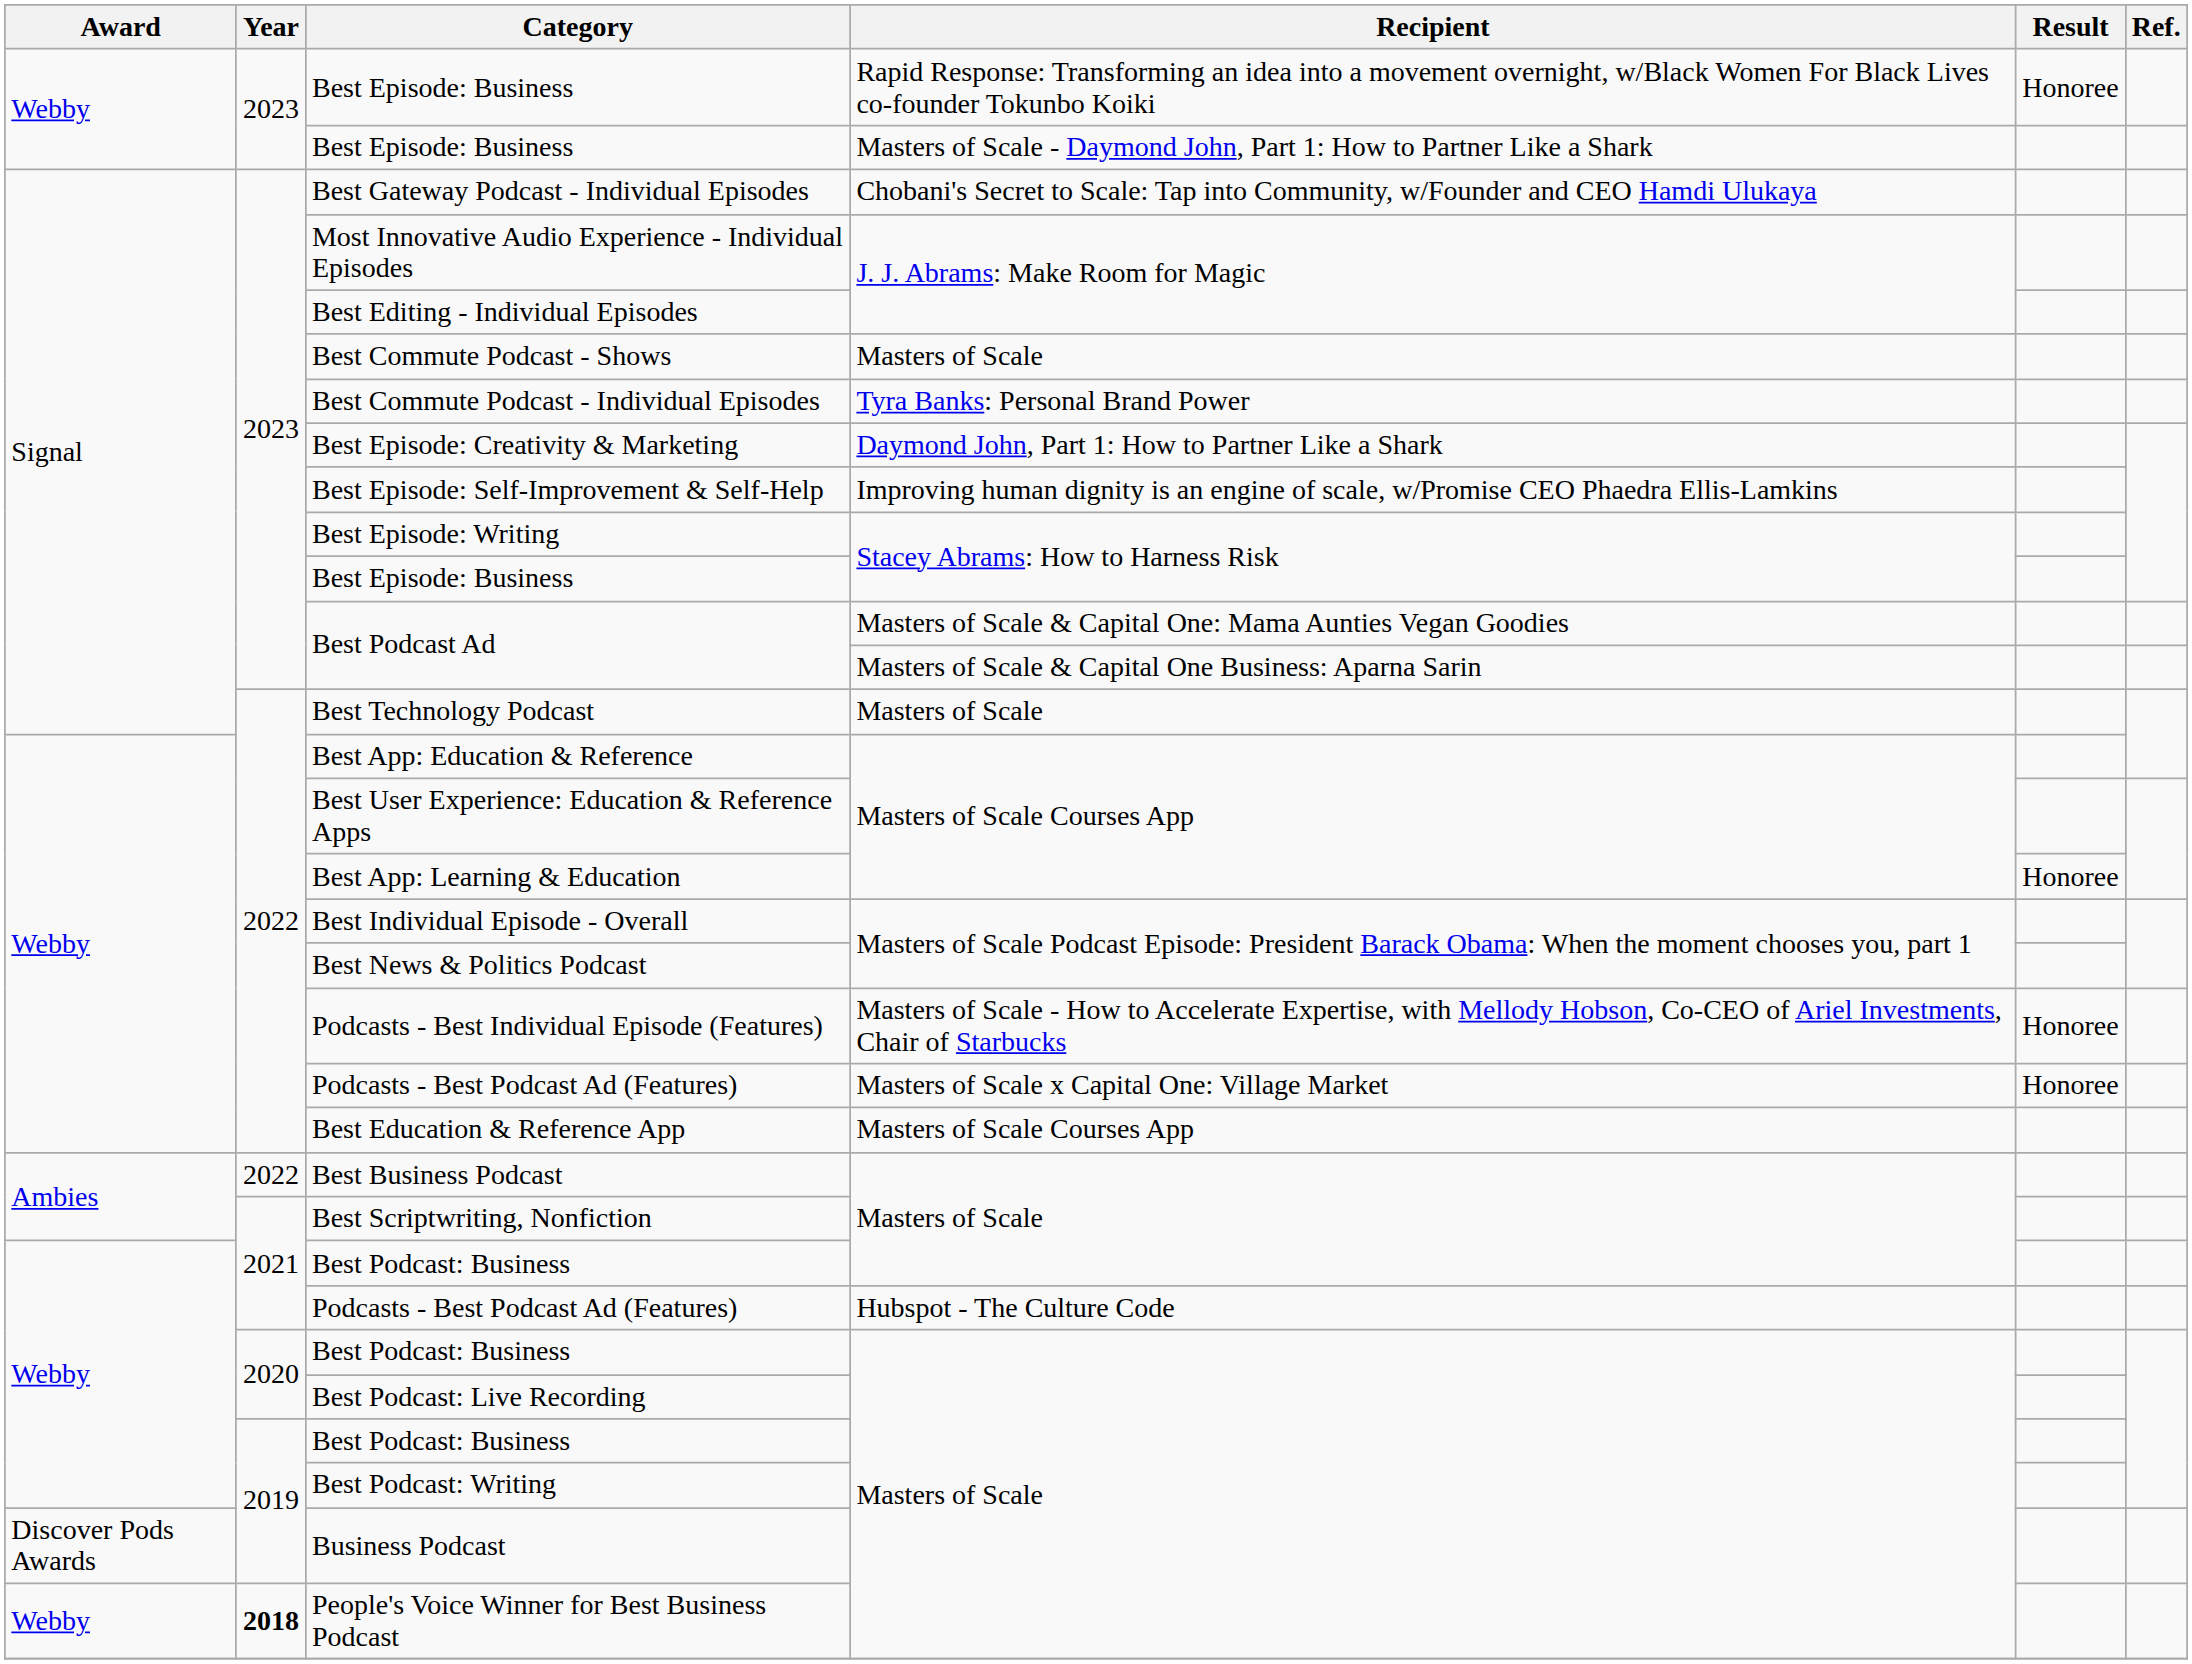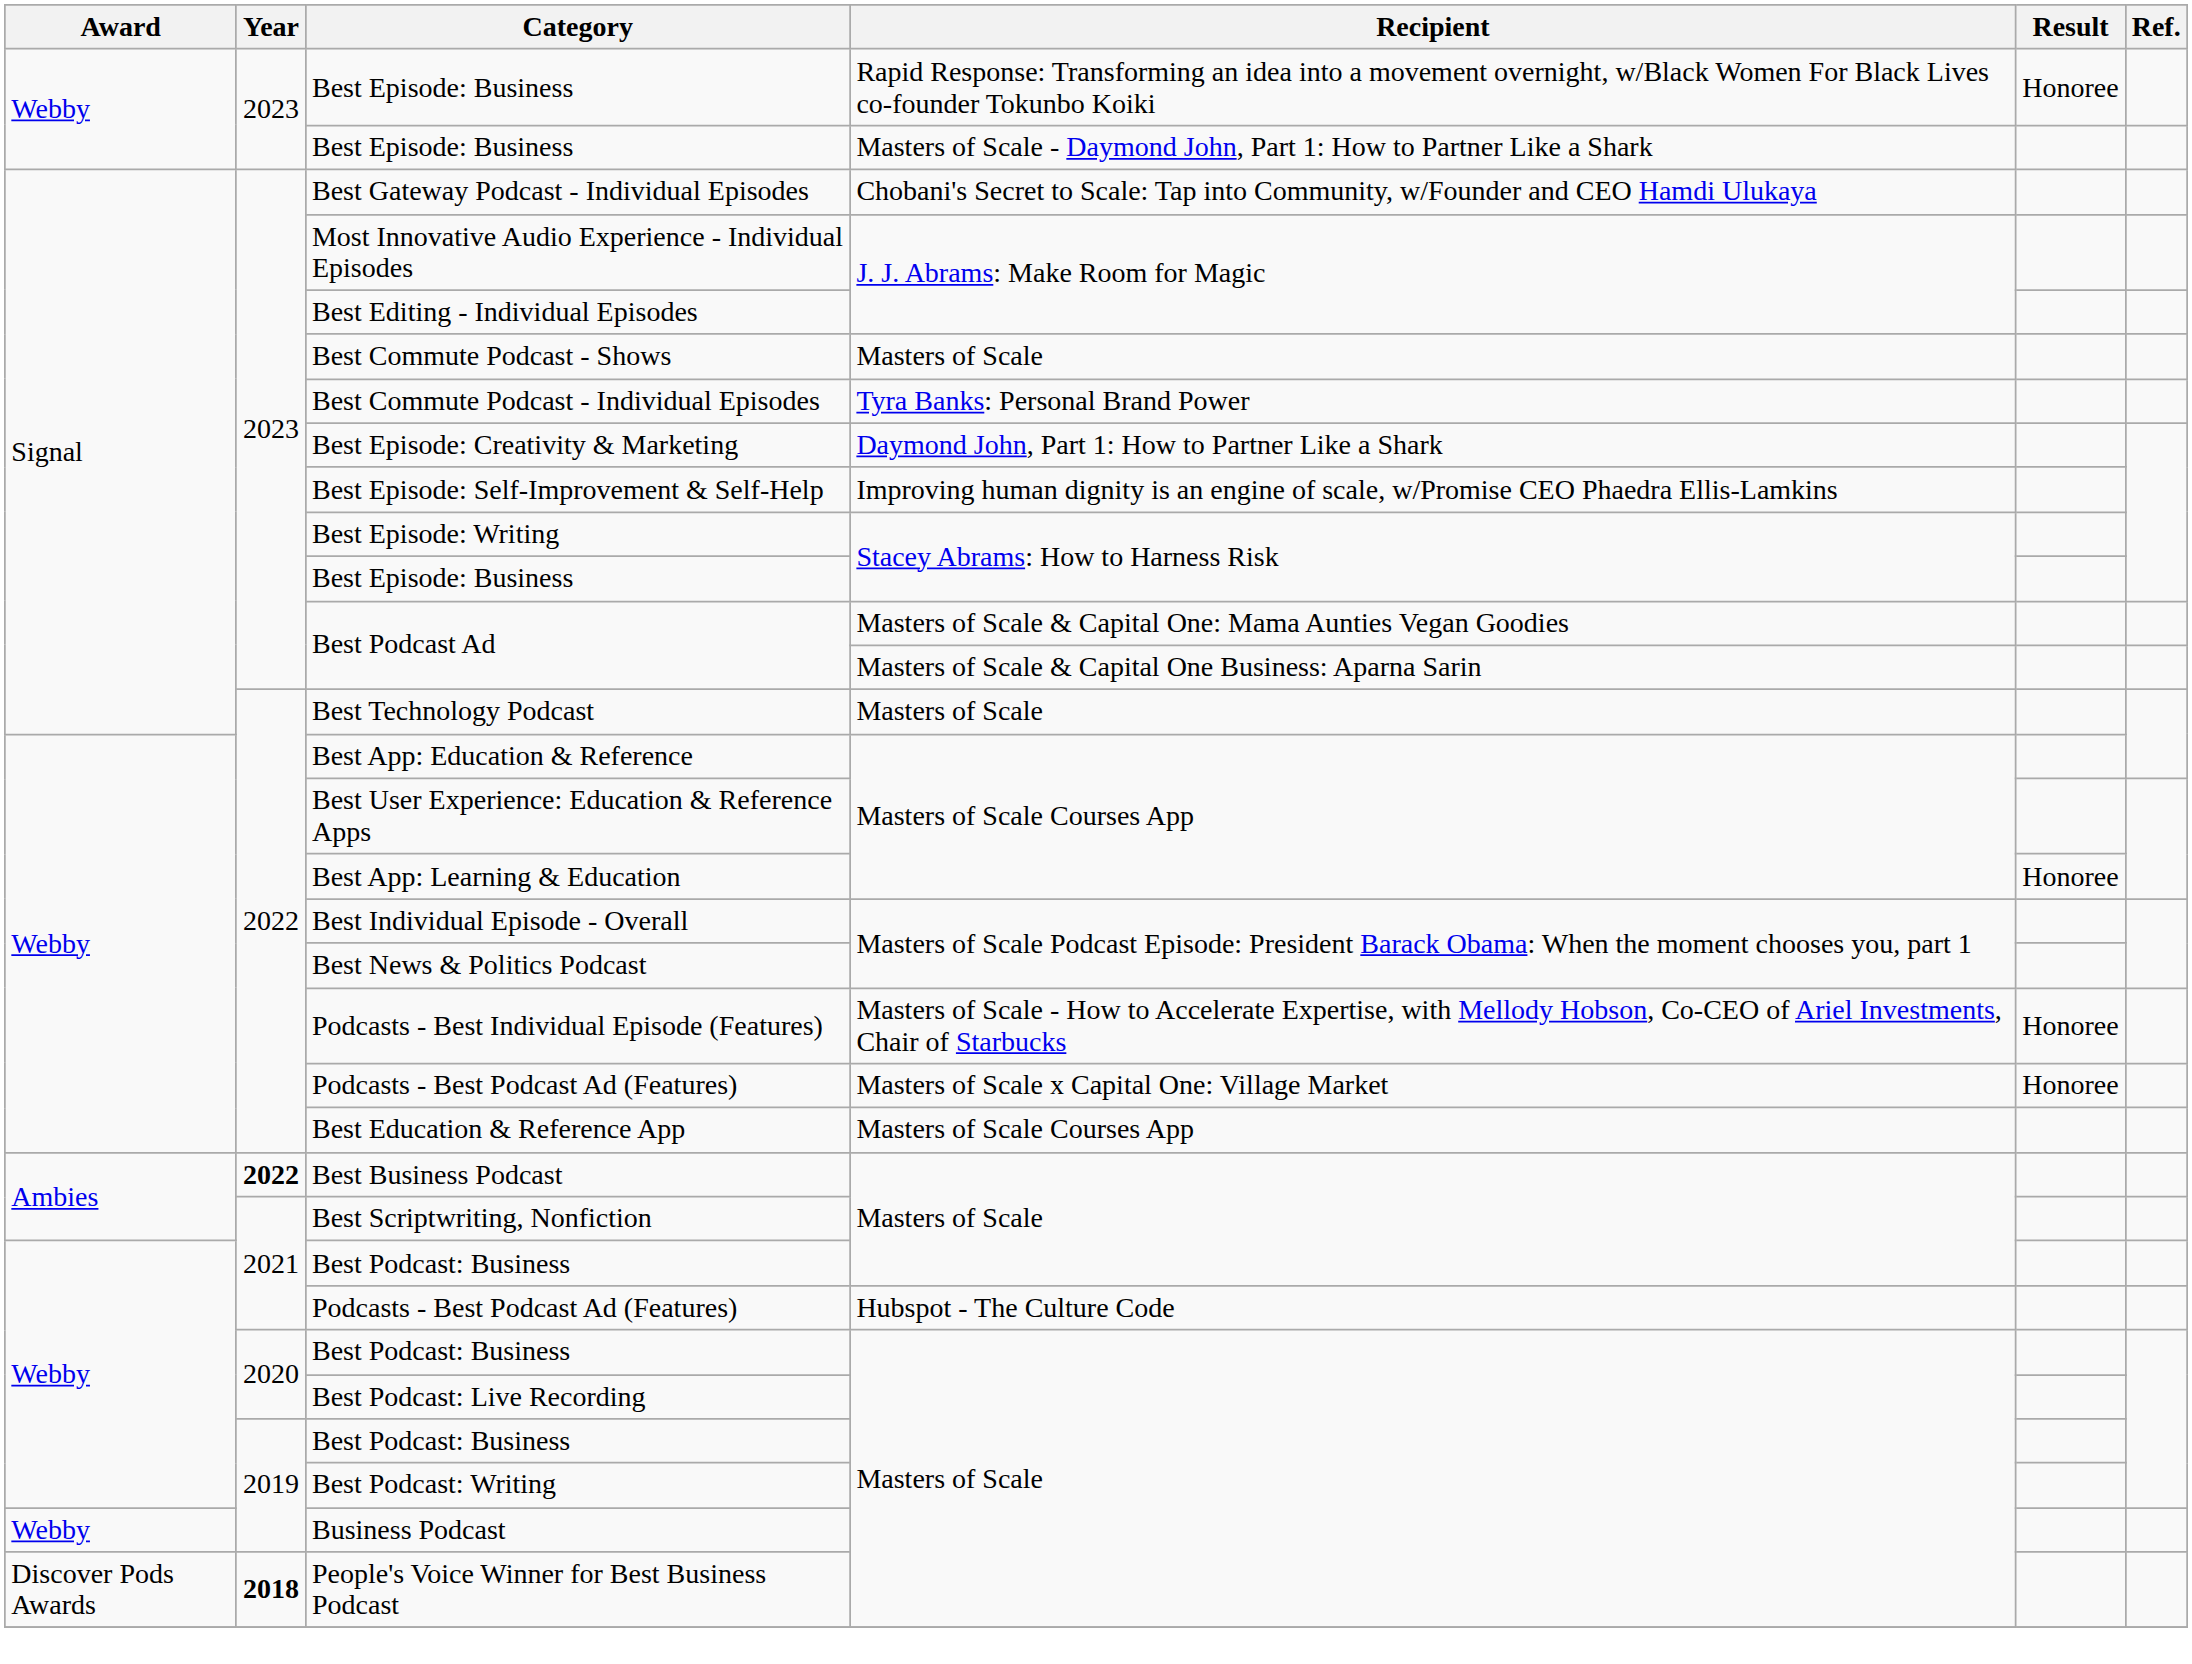(271, 1174) normal -> (271, 1174) bold
(93, 1545) Discover Pods Awards -> (51, 1529) Webby
(51, 1620) Webby -> (93, 1589) Discover Pods Awards
